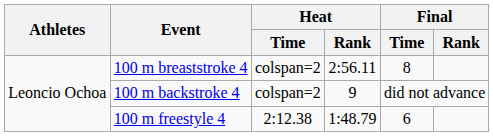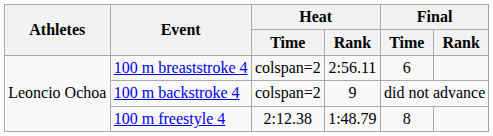(407, 67) 8 -> (407, 67) 6
(407, 118) 6 -> (407, 118) 8
